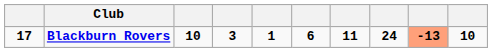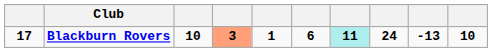(232, 37) no background -> (232, 37) lightsalmon background
(350, 37) no background -> (350, 37) paleturquoise background
(428, 37) lightsalmon background -> (428, 37) no background
